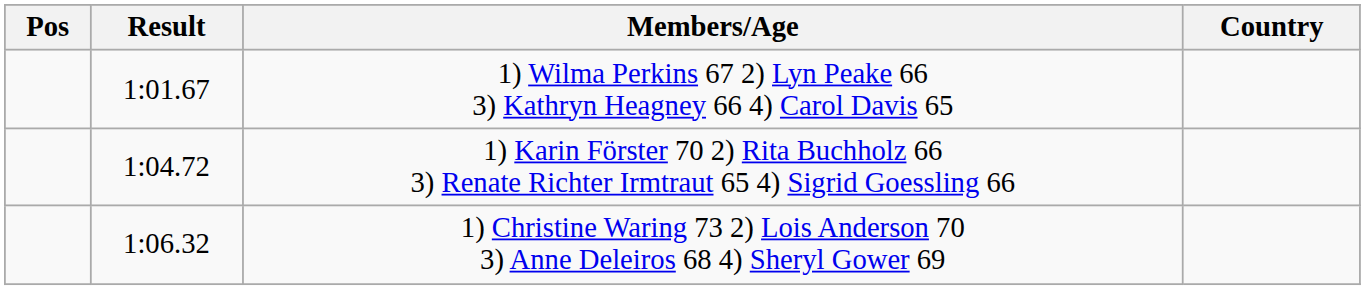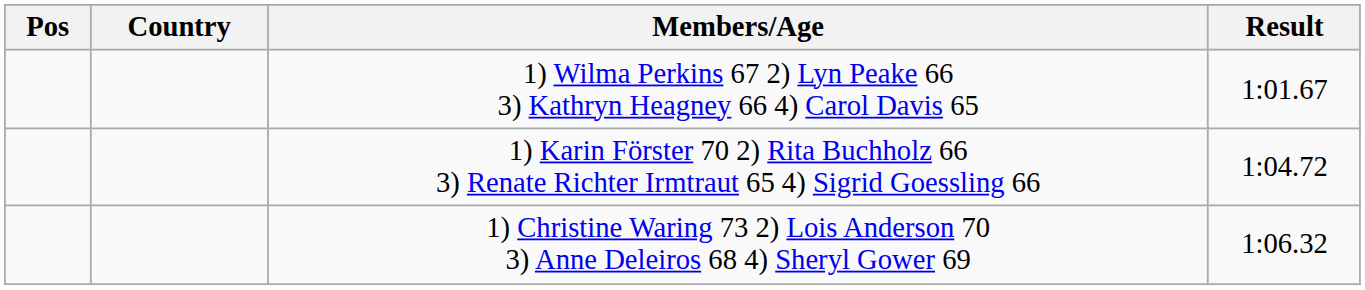columns swapped: (1272, 27) <-> (166, 27)
